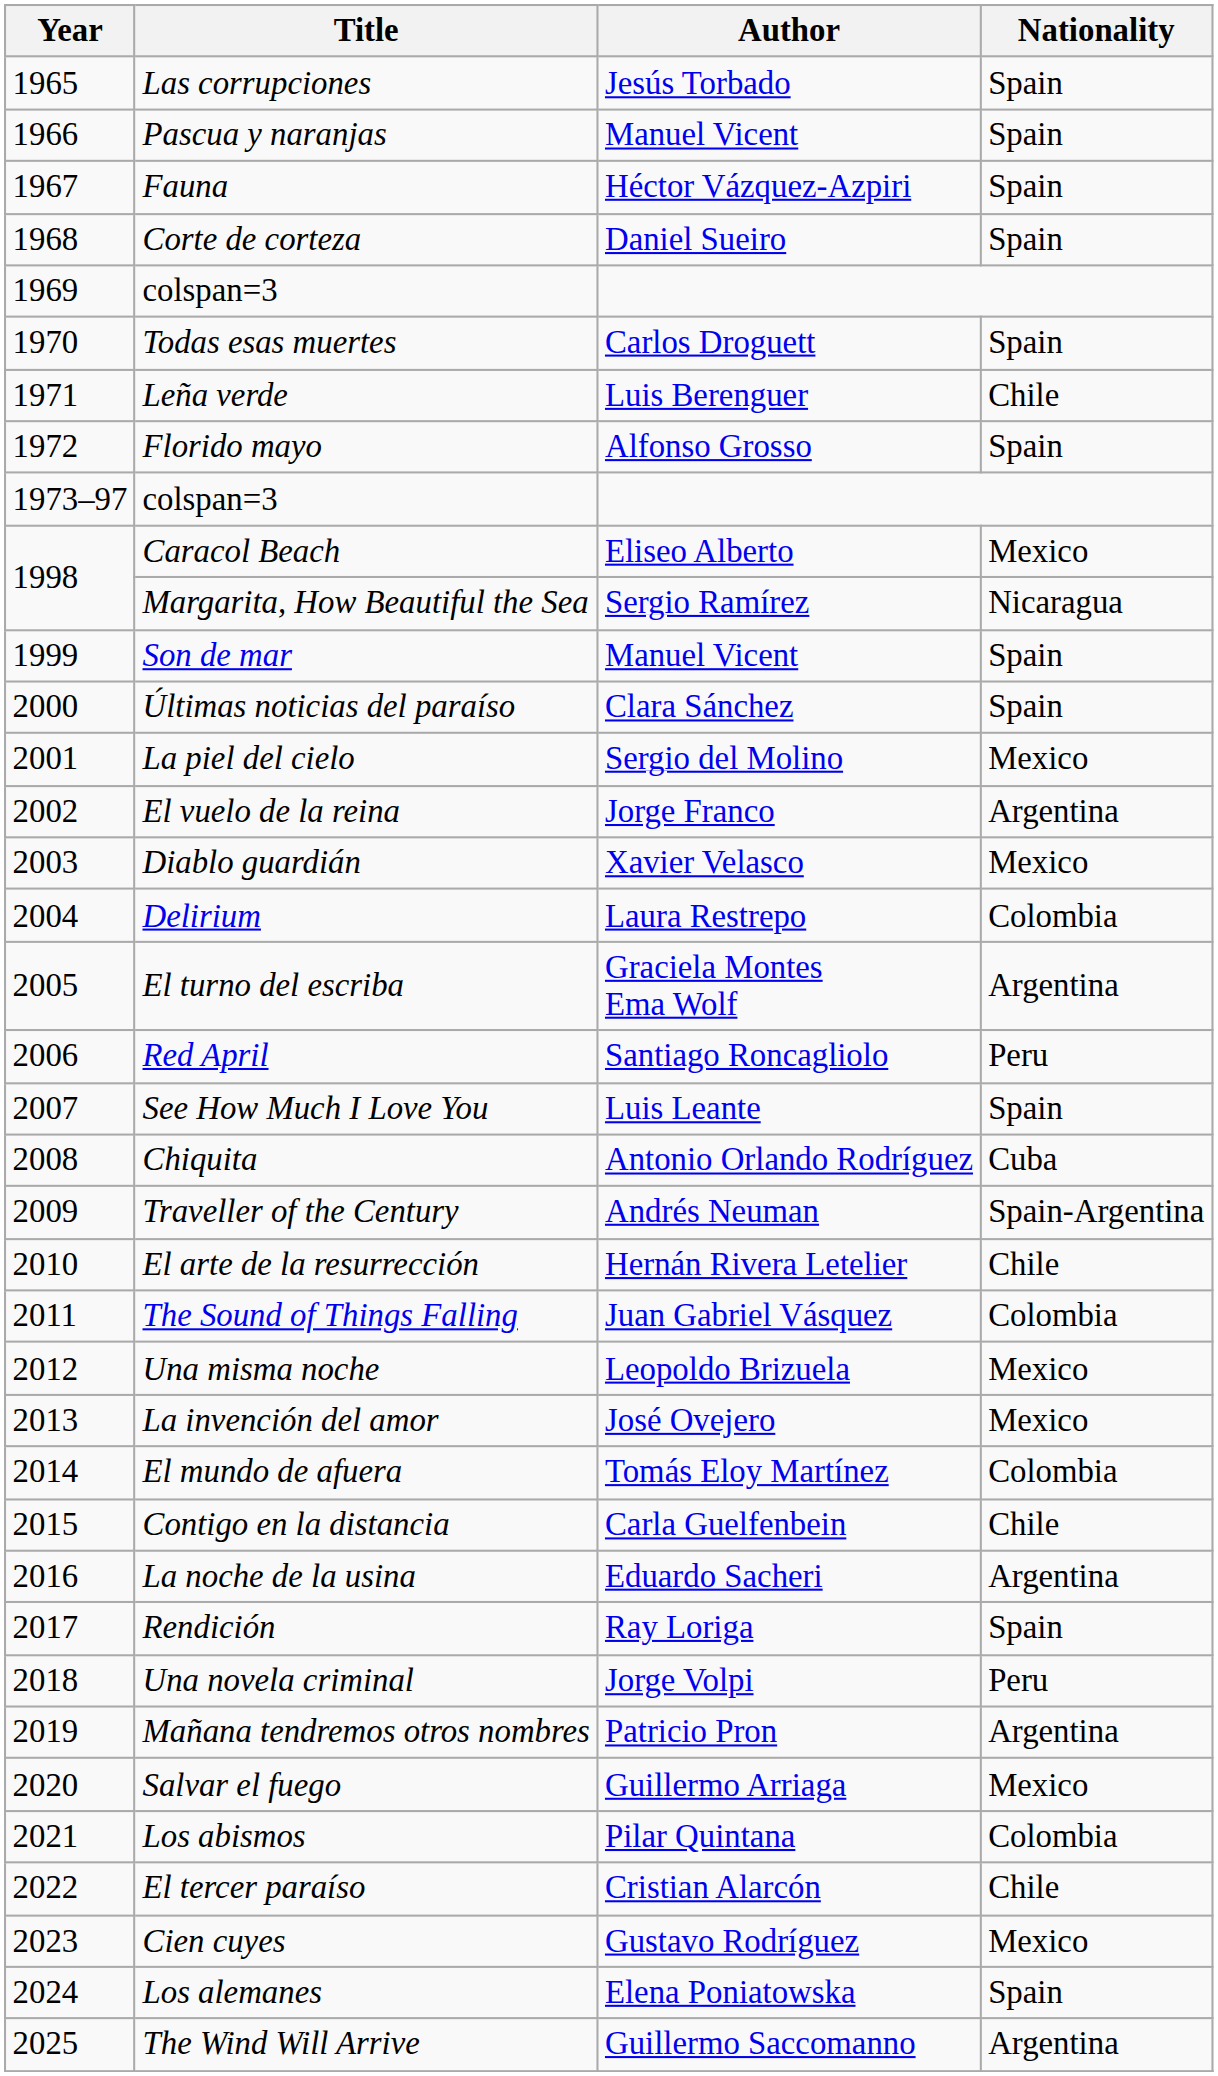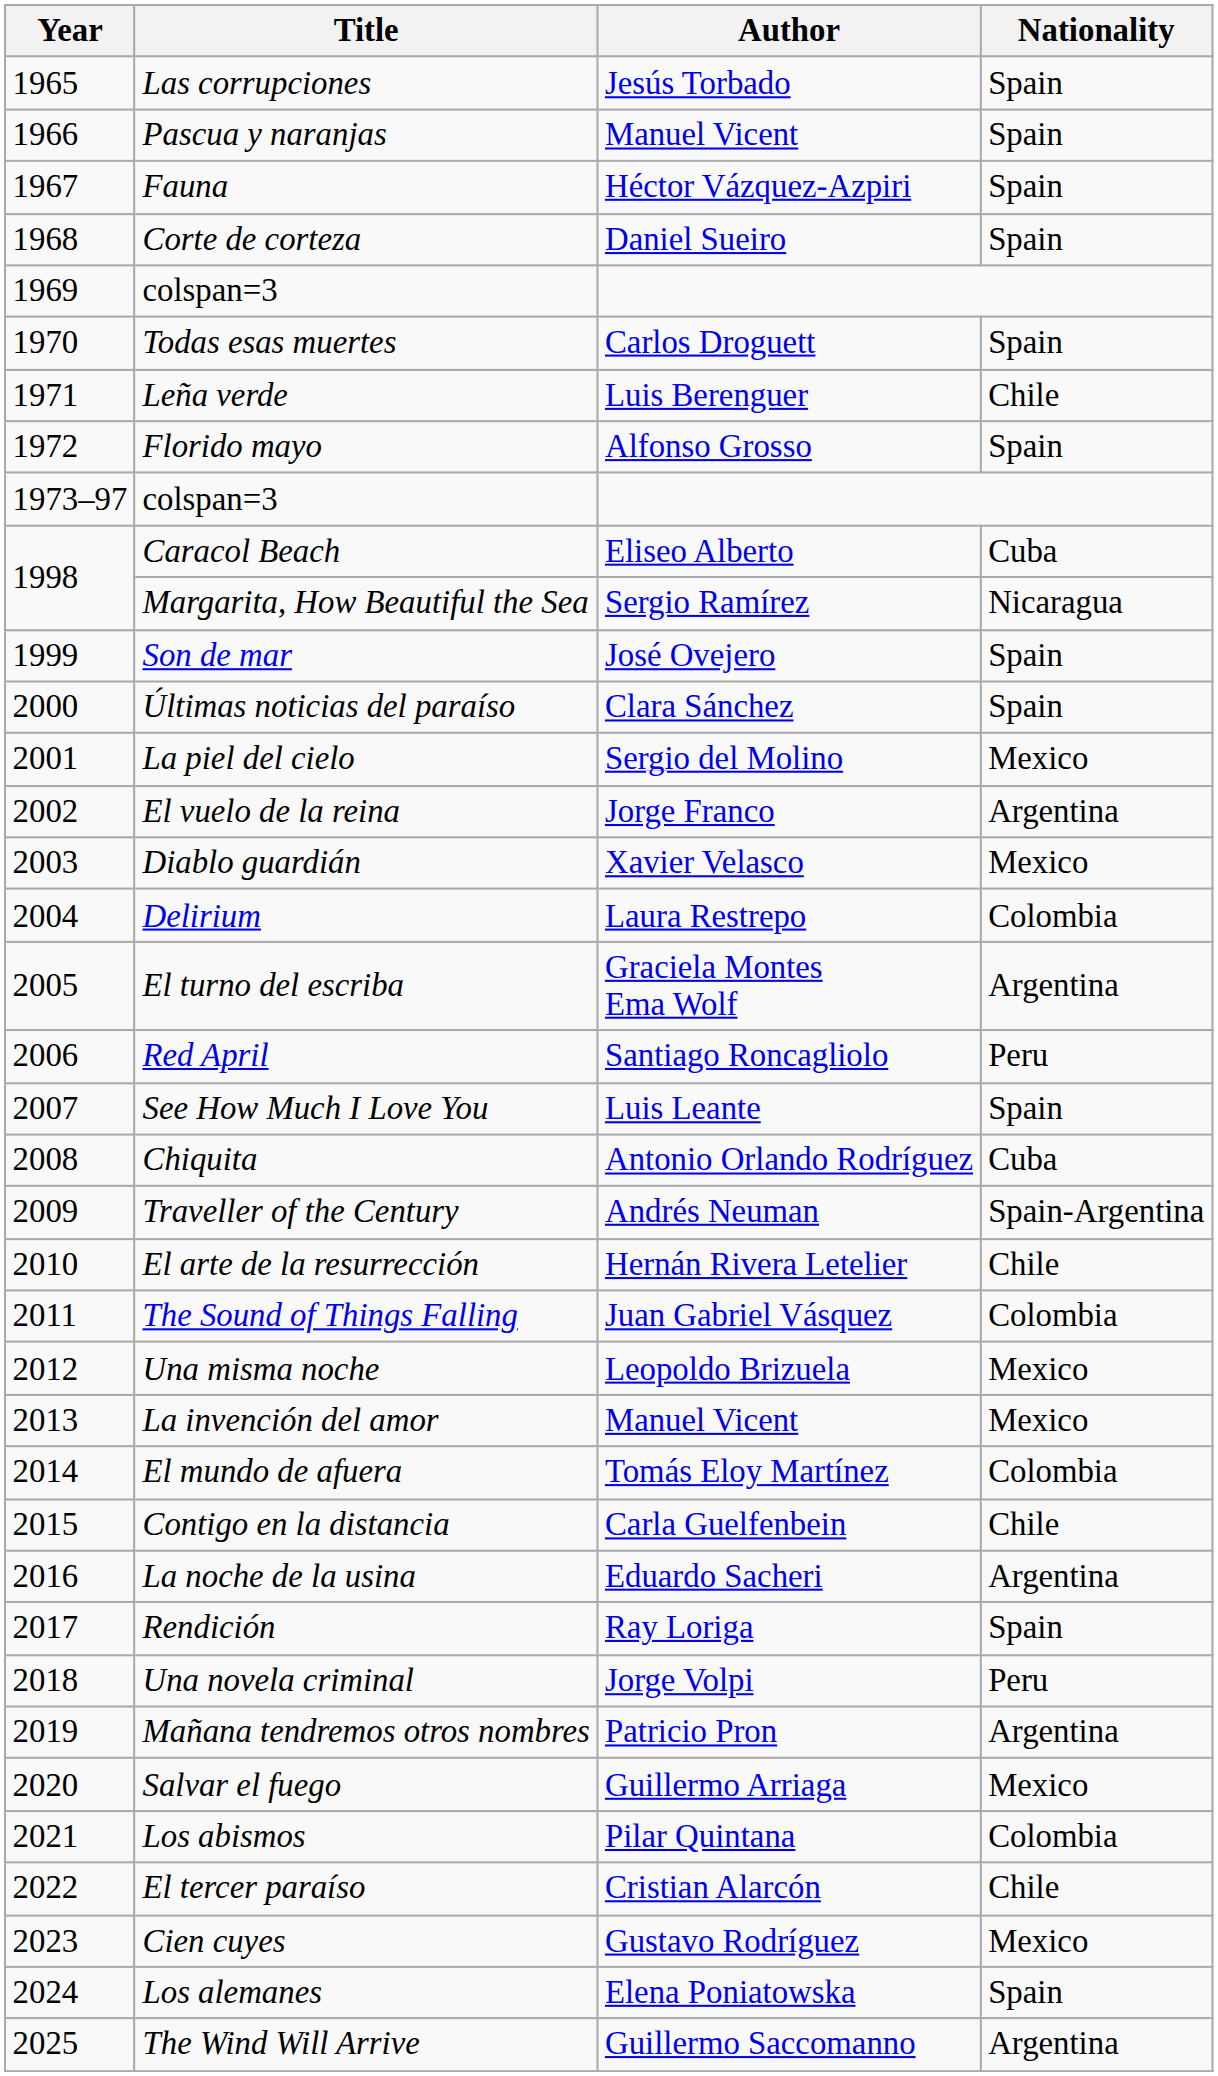(1038, 550) Mexico -> (1023, 550) Cuba
(702, 654) Manuel Vicent -> (690, 654) José Ovejero
(690, 1419) José Ovejero -> (702, 1419) Manuel Vicent
